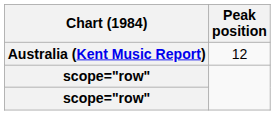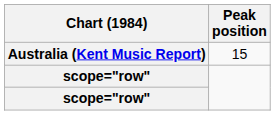(239, 53) 12 -> (239, 53) 15
